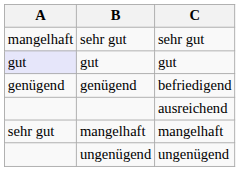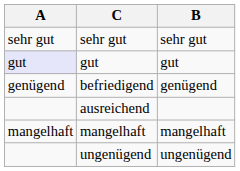columns swapped: (116, 16) <-> (195, 16)
(41, 39) mangelhaft -> (31, 39) sehr gut
(31, 131) sehr gut -> (41, 131) mangelhaft
